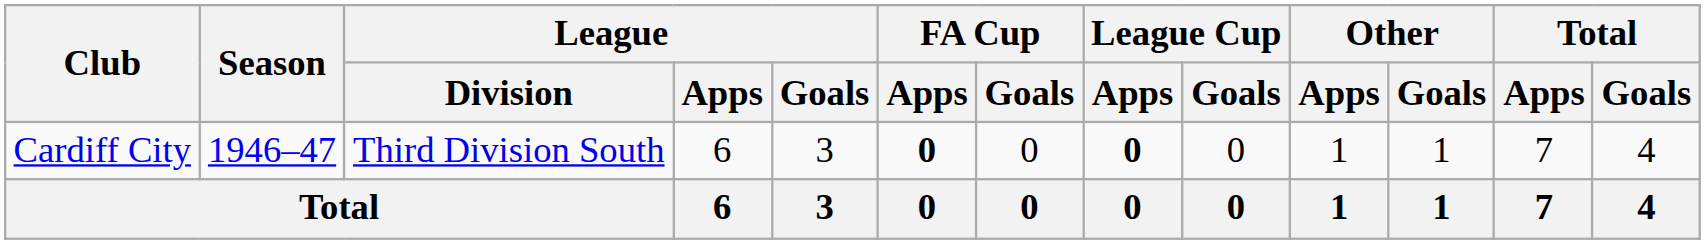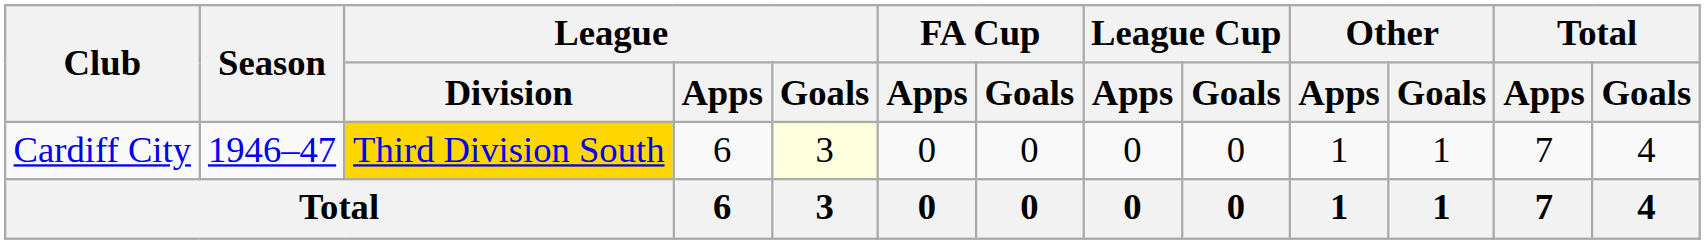(509, 149) no background -> (509, 149) gold background
(825, 149) no background -> (825, 149) lightyellow background
(927, 149) bold -> (927, 149) normal
(1132, 149) bold -> (1132, 149) normal
